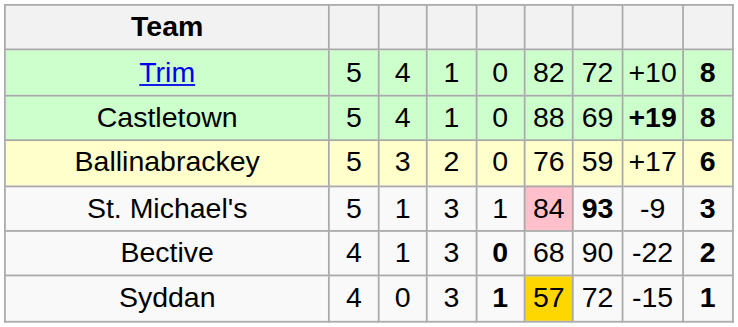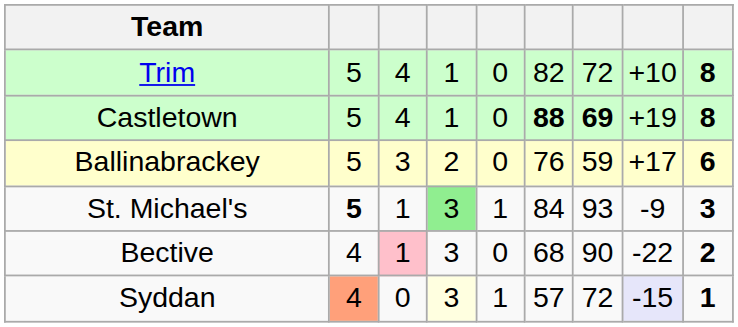(549, 117) normal -> (549, 117) bold
(598, 117) normal -> (598, 117) bold
(653, 117) bold -> (653, 117) normal
(354, 207) normal -> (354, 207) bold
(451, 207) no background -> (451, 207) lightgreen background
(549, 207) pink background -> (549, 207) no background
(598, 207) bold -> (598, 207) normal
(403, 252) no background -> (403, 252) pink background
(500, 252) bold -> (500, 252) normal
(354, 298) no background -> (354, 298) lightsalmon background
(451, 298) no background -> (451, 298) lightyellow background
(500, 298) bold -> (500, 298) normal
(549, 298) gold background -> (549, 298) no background
(653, 298) no background -> (653, 298) lavender background
